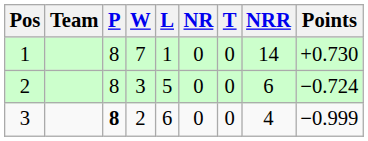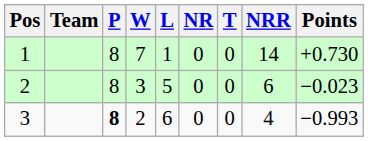(329, 86) −0.724 -> (329, 86) −0.023
(329, 119) −0.999 -> (329, 119) −0.993
